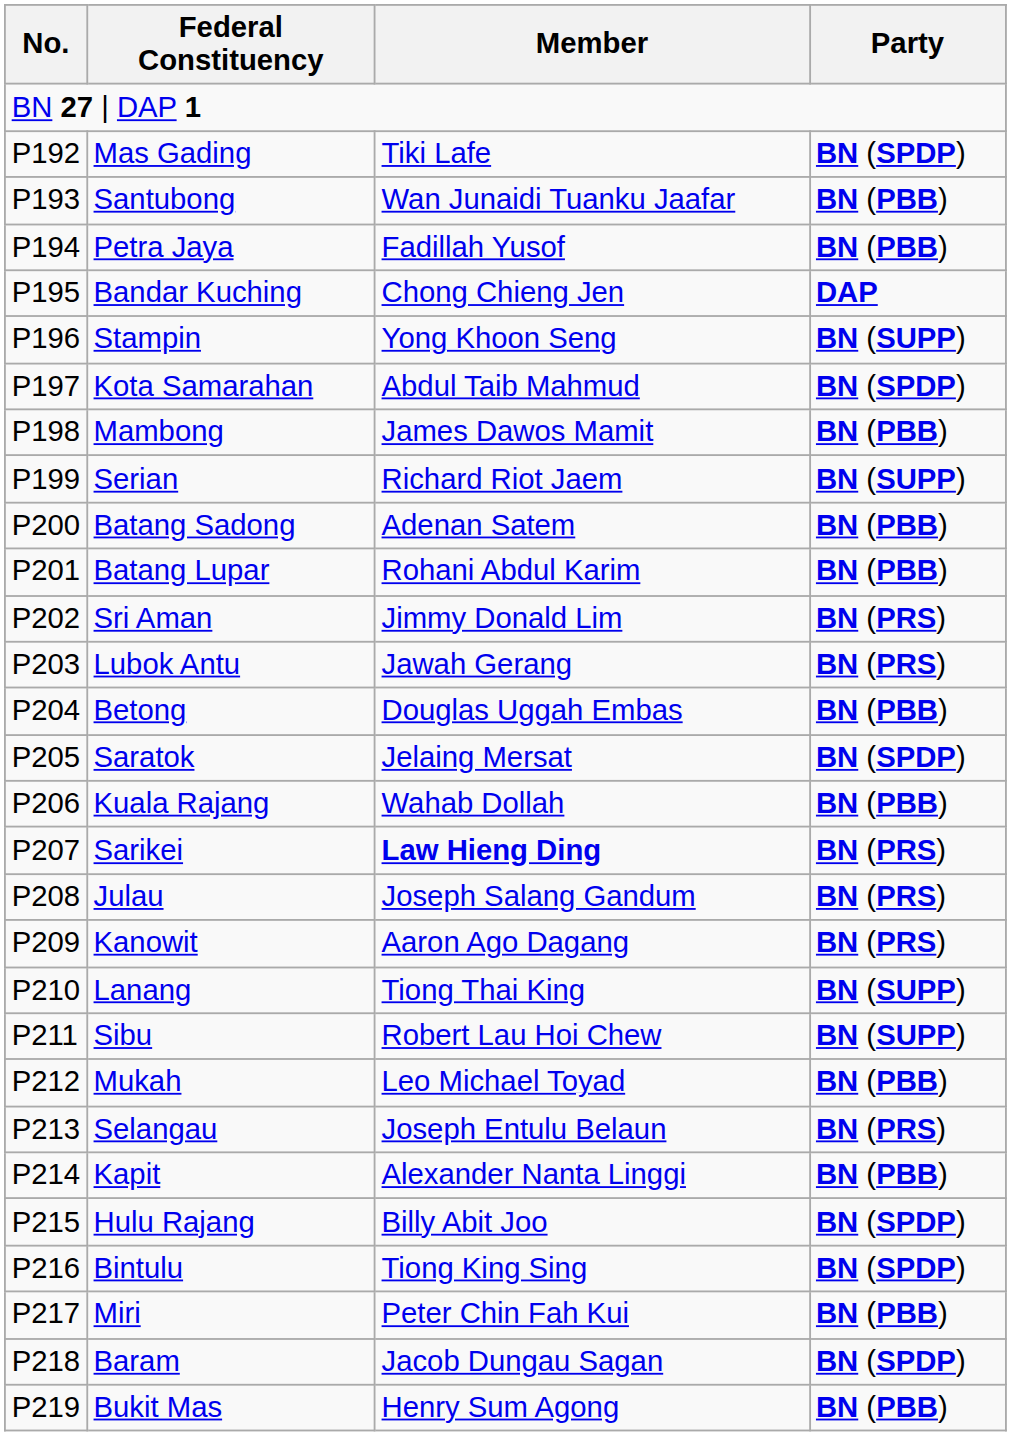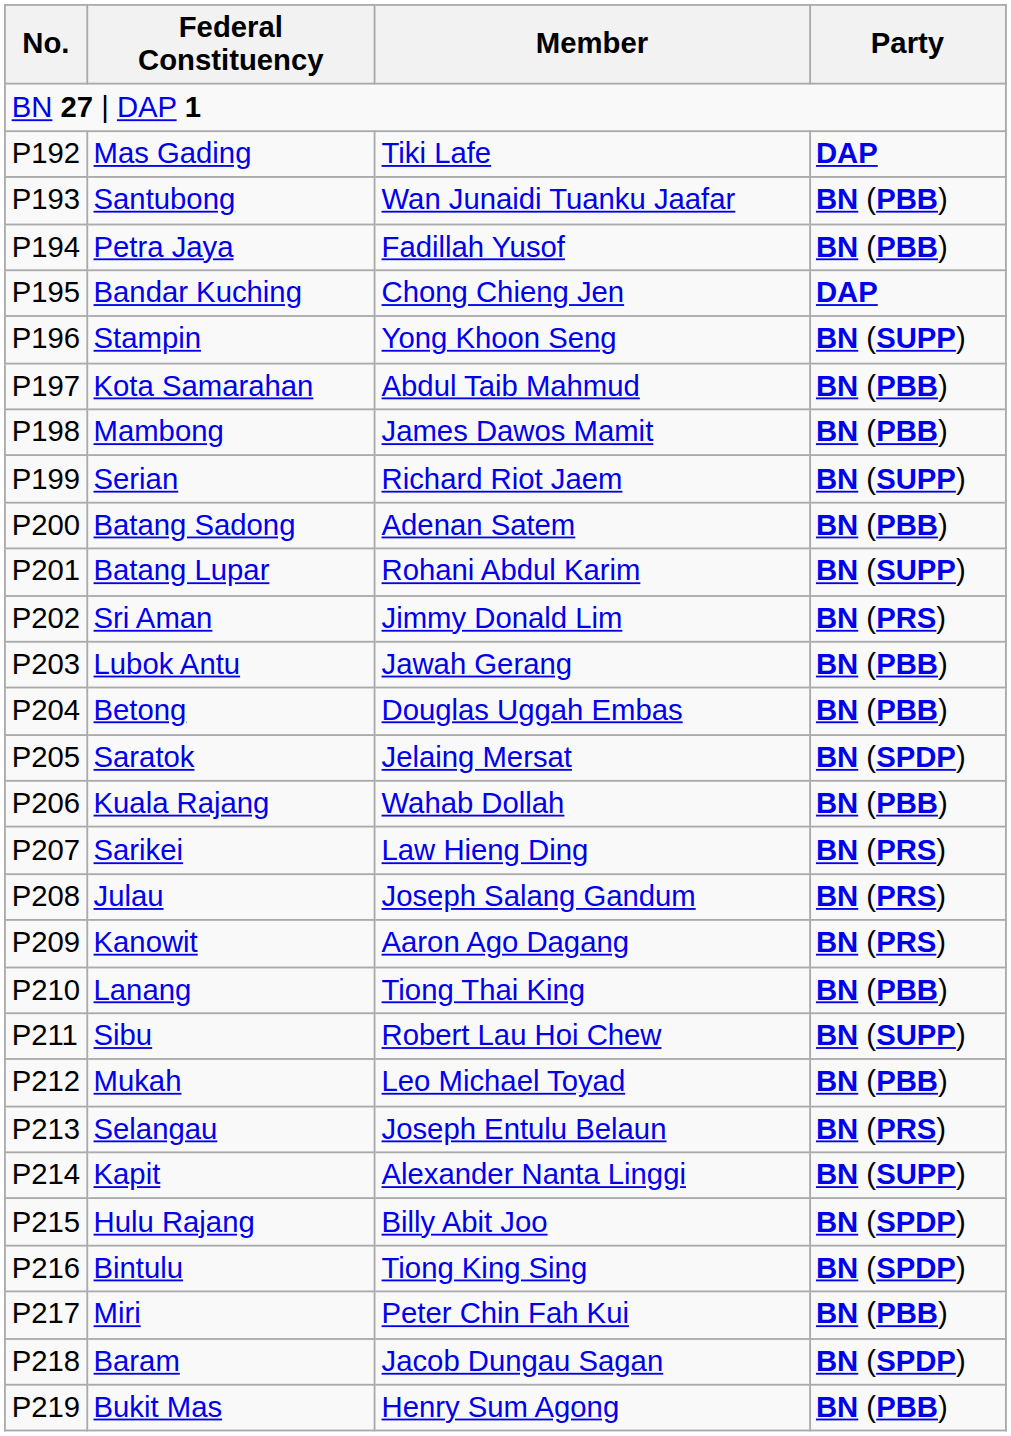(891, 153) BN (SPDP) -> (847, 153) DAP
(891, 385) BN (SPDP) -> (882, 385) BN (PBB)
(882, 571) BN (PBB) -> (891, 571) BN (SUPP)
(881, 664) BN (PRS) -> (882, 664) BN (PBB)
(491, 850) bold -> (485, 850) normal
(891, 989) BN (SUPP) -> (882, 989) BN (PBB)
(882, 1175) BN (PBB) -> (891, 1175) BN (SUPP)
